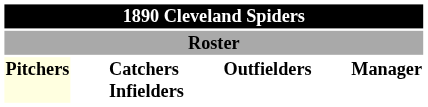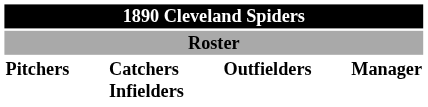(37, 69) lightyellow background -> (37, 69) no background
